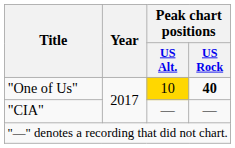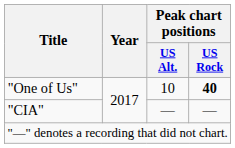(168, 88) gold background -> (168, 88) no background
